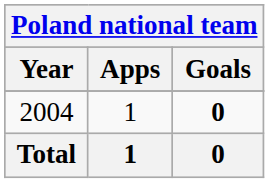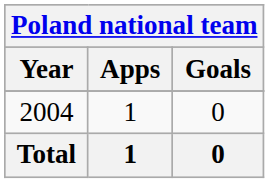(218, 111) bold -> (218, 111) normal
